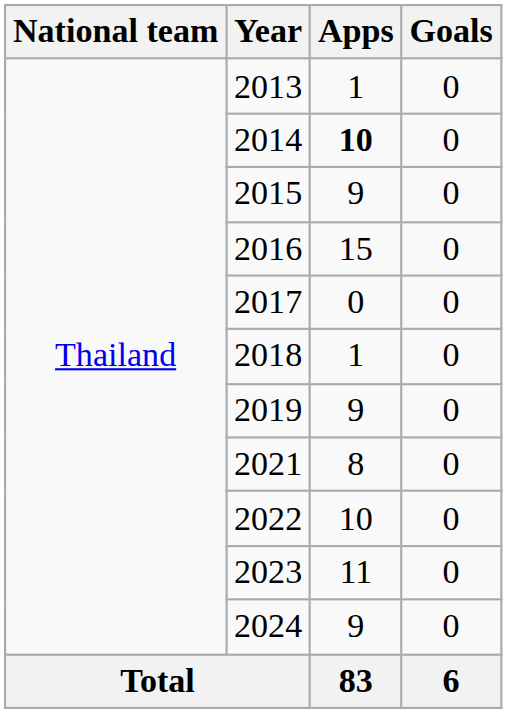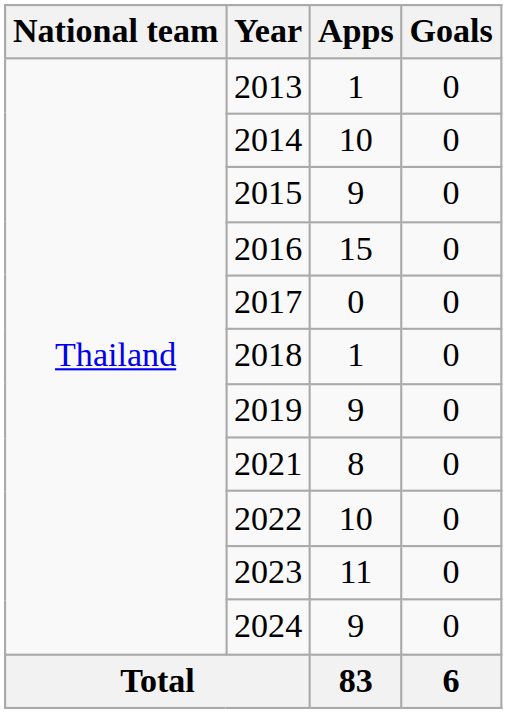(356, 139) bold -> (356, 139) normal
